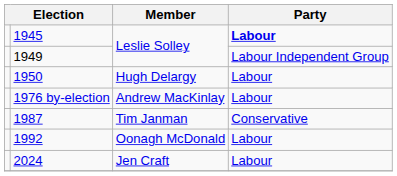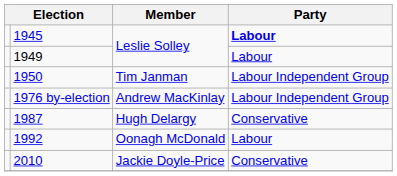(310, 56) Labour Independent Group -> (252, 56) Labour
(156, 77) Hugh Delargy -> (152, 77) Tim Janman
(252, 77) Labour -> (310, 77) Labour Independent Group
(252, 98) Labour -> (310, 98) Labour Independent Group
(152, 118) Tim Janman -> (156, 118) Hugh Delargy
+ row: (28, 160)
- row: (28, 160)
